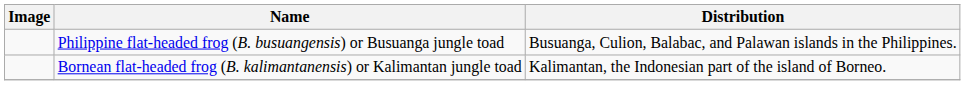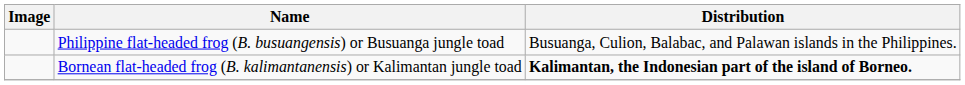(708, 67) normal -> (720, 67) bold
